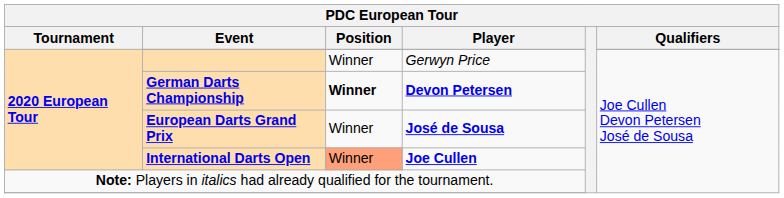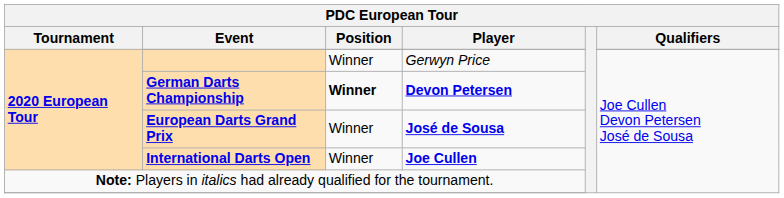(351, 158) lightsalmon background -> (351, 158) no background
